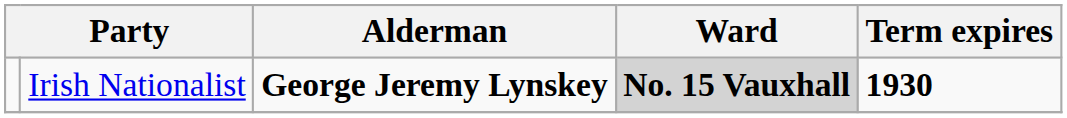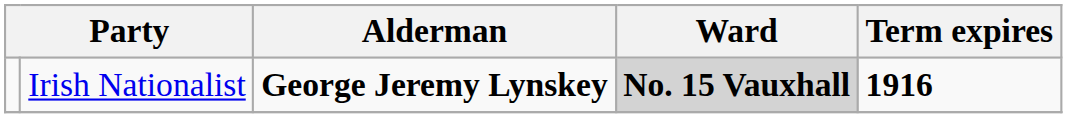(899, 84) 1930 -> (899, 84) 1916
